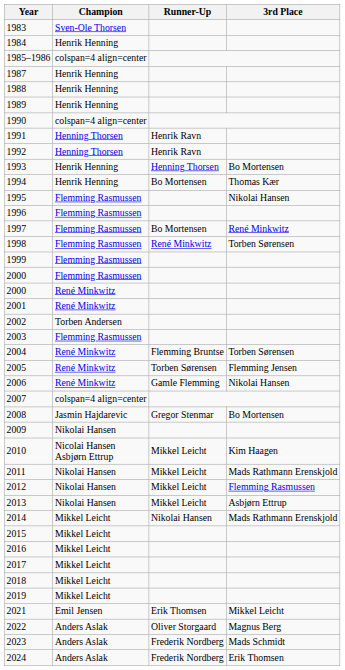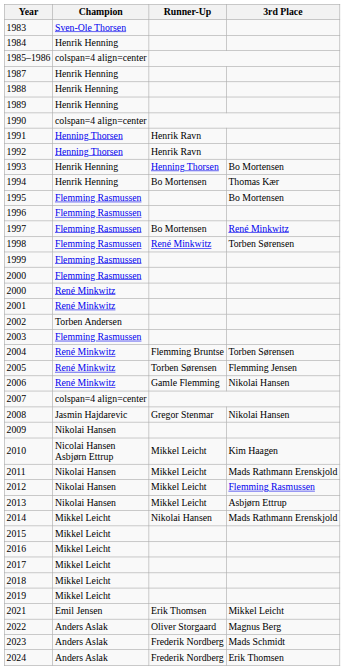(259, 197) Nikolai Hansen -> (256, 197) Bo Mortensen
(256, 414) Bo Mortensen -> (259, 414) Nikolai Hansen
